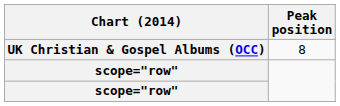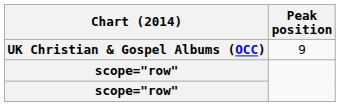(302, 50) 8 -> (302, 50) 9
